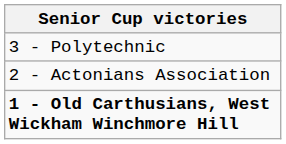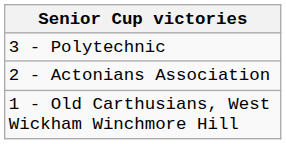(139, 114) bold -> (139, 114) normal
